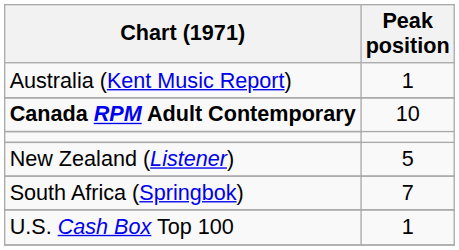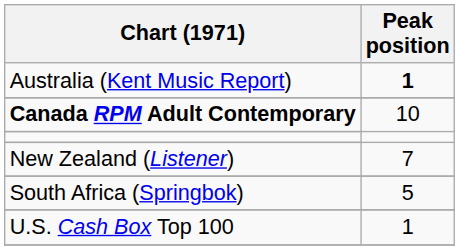(408, 80) normal -> (408, 80) bold
(408, 158) 5 -> (408, 158) 7
(408, 192) 7 -> (408, 192) 5
